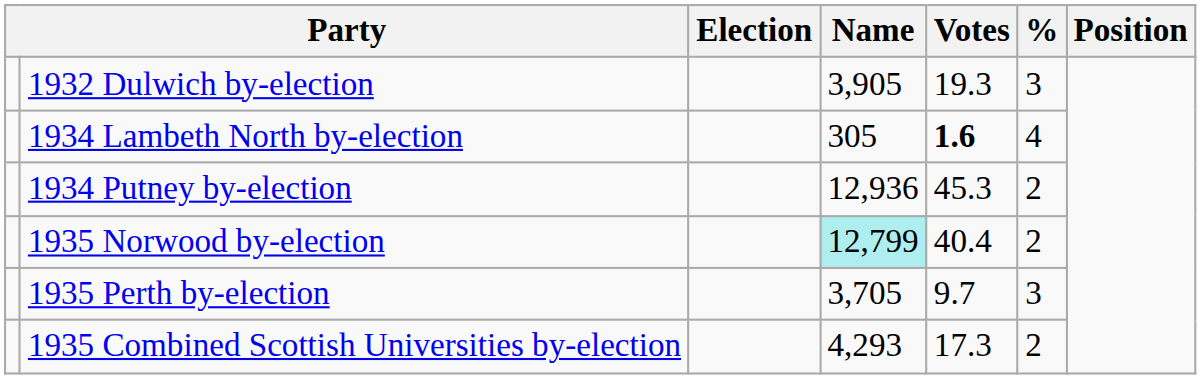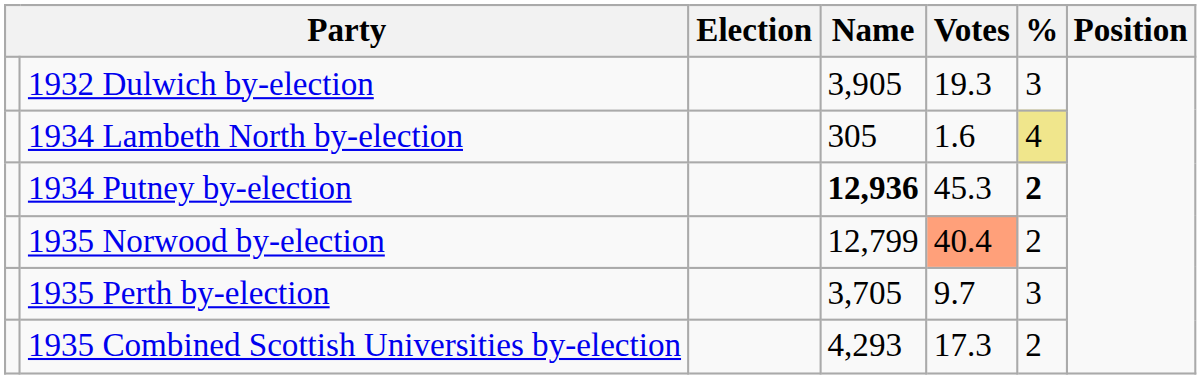(955, 135) bold -> (955, 135) normal
(1033, 135) no background -> (1033, 135) khaki background
(873, 188) normal -> (873, 188) bold
(1033, 188) normal -> (1033, 188) bold
(873, 240) paleturquoise background -> (873, 240) no background
(963, 240) no background -> (963, 240) lightsalmon background
